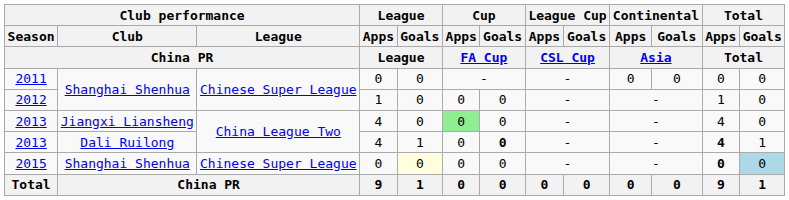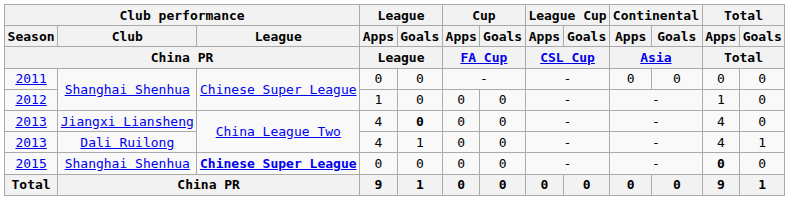(420, 121) normal -> (420, 121) bold
(461, 121) lightgreen background -> (461, 121) no background
(503, 142) bold -> (503, 142) normal
(721, 142) bold -> (721, 142) normal
(278, 163) normal -> (278, 163) bold
(420, 163) lightyellow background -> (420, 163) no background
(762, 163) lightblue background -> (762, 163) no background
